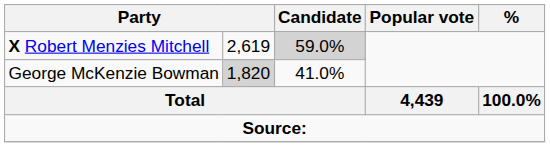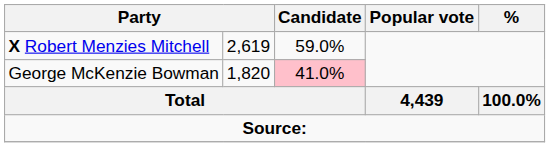(320, 45) lightgrey background -> (320, 45) no background
(248, 73) lightgrey background -> (248, 73) no background
(320, 73) no background -> (320, 73) pink background
